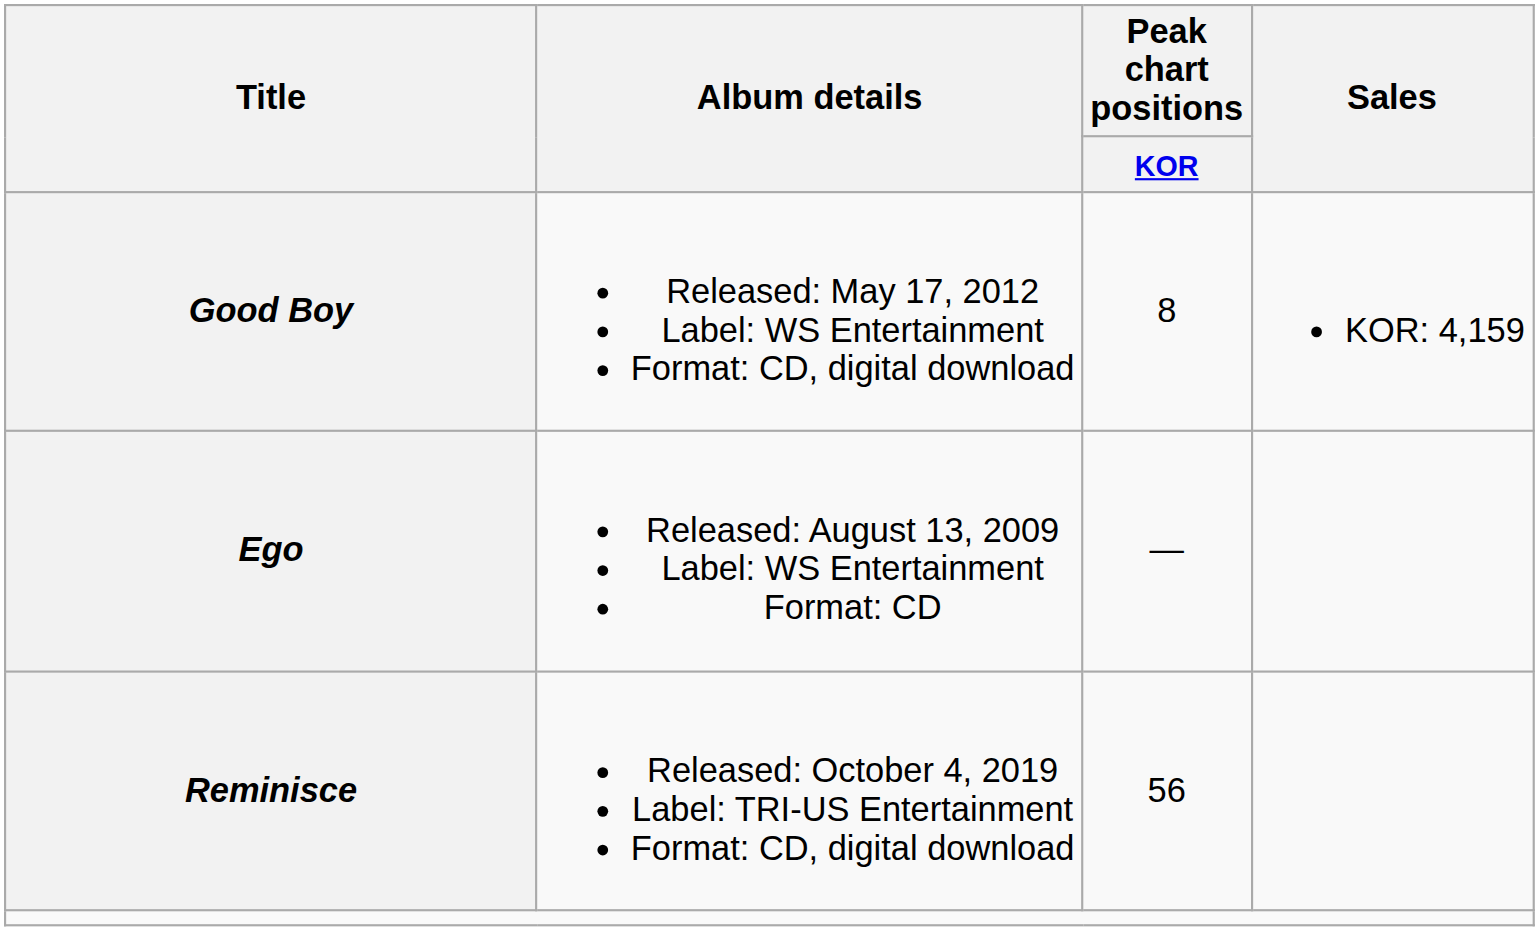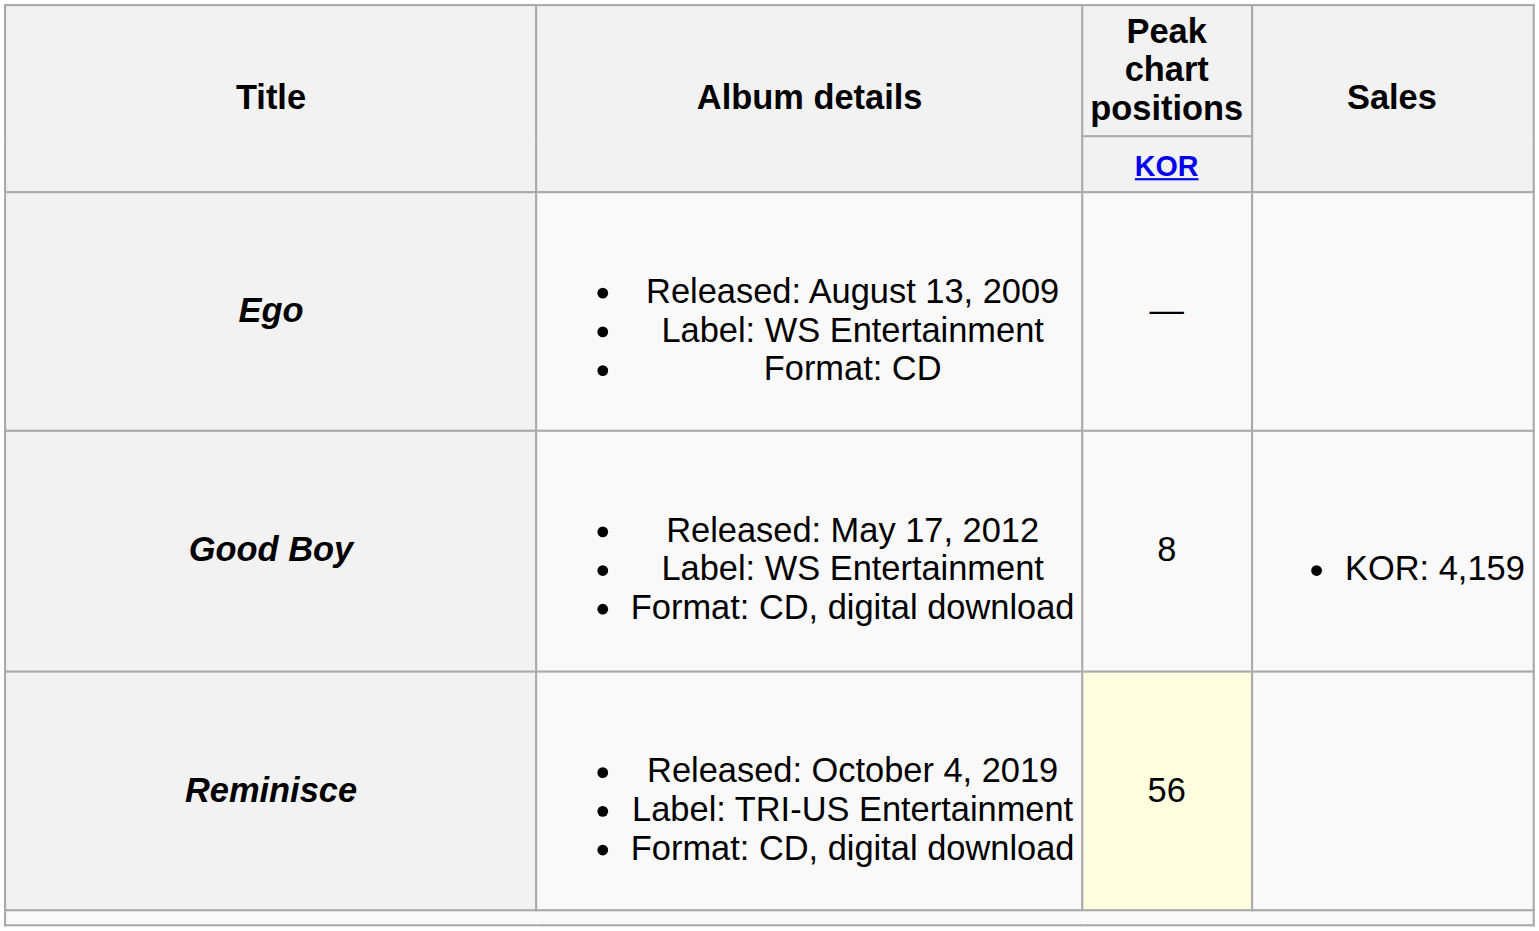rows swapped: (271, 550) <-> (271, 310)
(1167, 789) no background -> (1167, 789) lightyellow background
